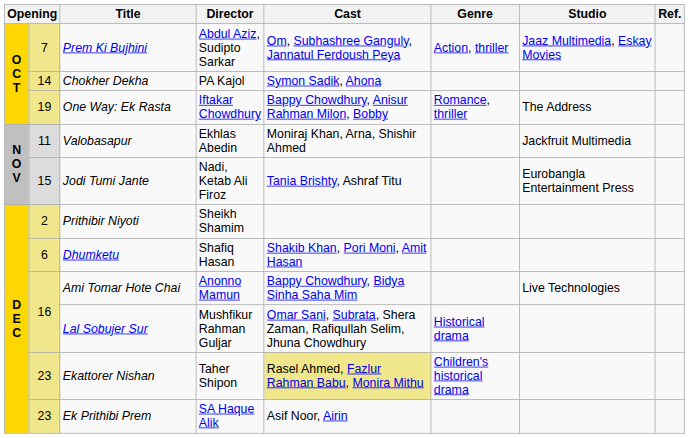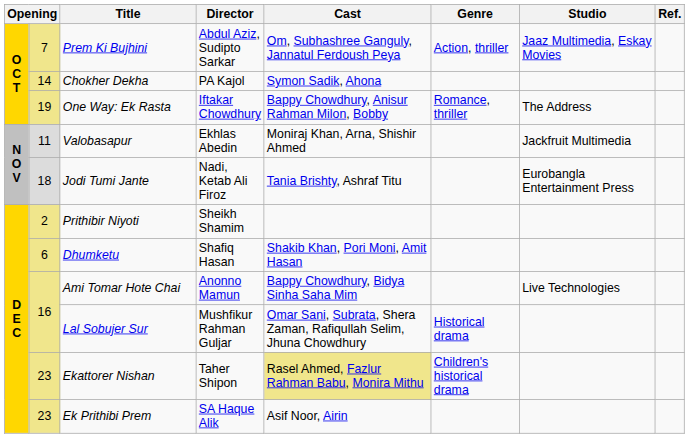(44, 181) 15 -> (44, 181) 18
